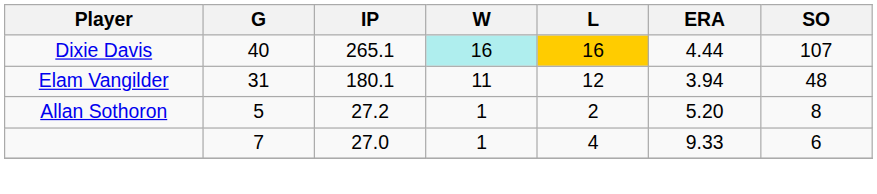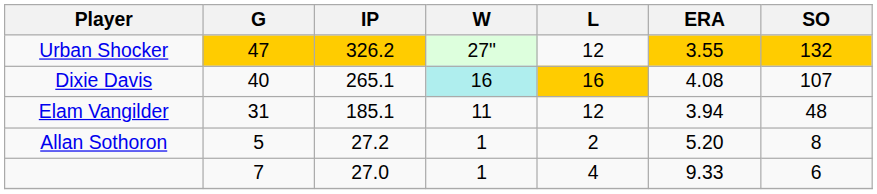+ row: (104, 50)
(705, 50) 4.44 -> (705, 81) 4.08
(370, 81) 180.1 -> (370, 111) 185.1
